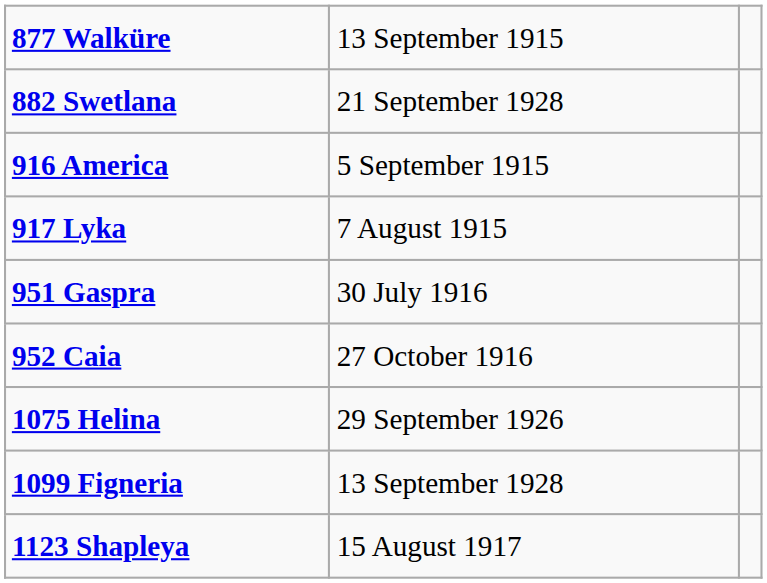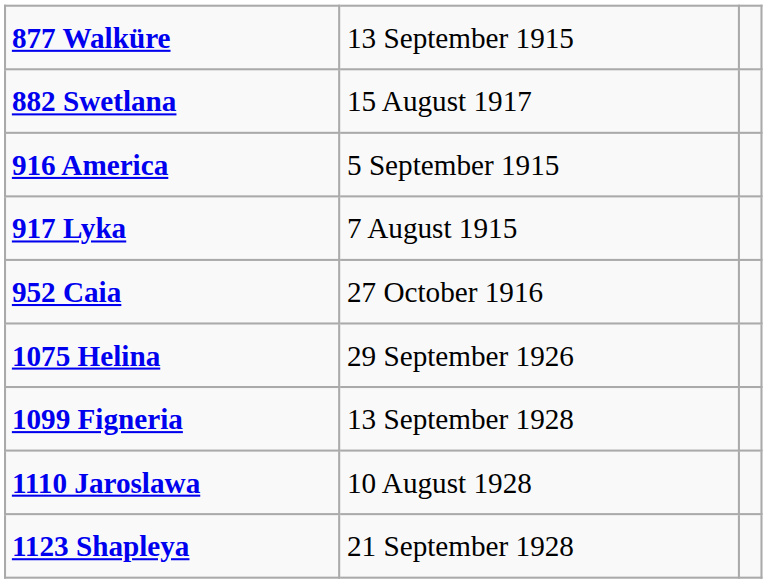(450, 101) 21 September 1928 -> (439, 101) 15 August 1917
- row: (84, 291)
+ row: (106, 482)
(429, 545) 15 August 1917 -> (460, 545) 21 September 1928
